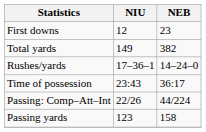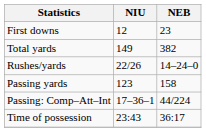(135, 65) 17–36–1 -> (129, 65) 22/26
rows swapped: (37, 118) <-> (49, 83)
(129, 100) 22/26 -> (135, 100) 17–36–1
